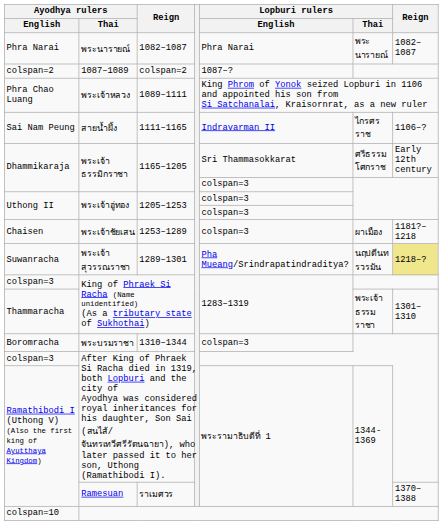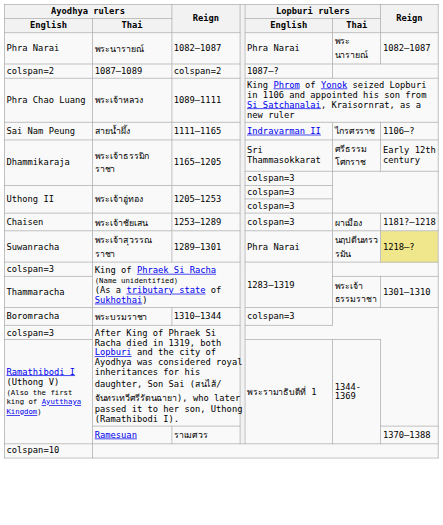(275, 260) Pha Mueang/Srindrapatindraditya? -> (273, 247) Phra Narai
